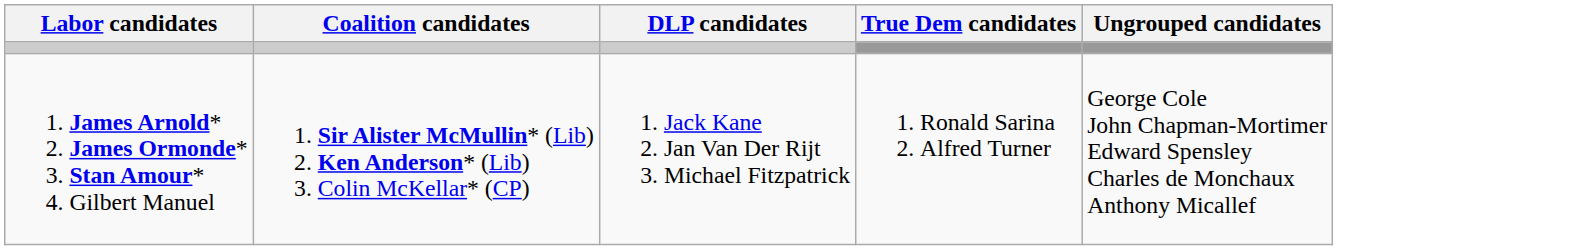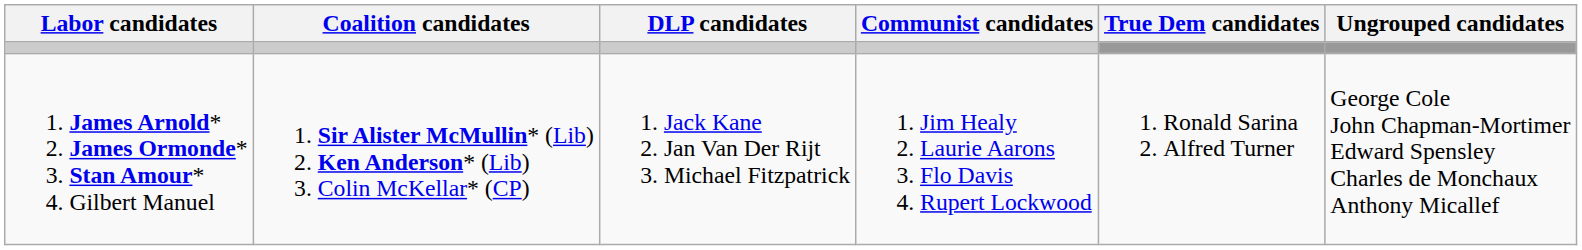+ column: (977, 23)
